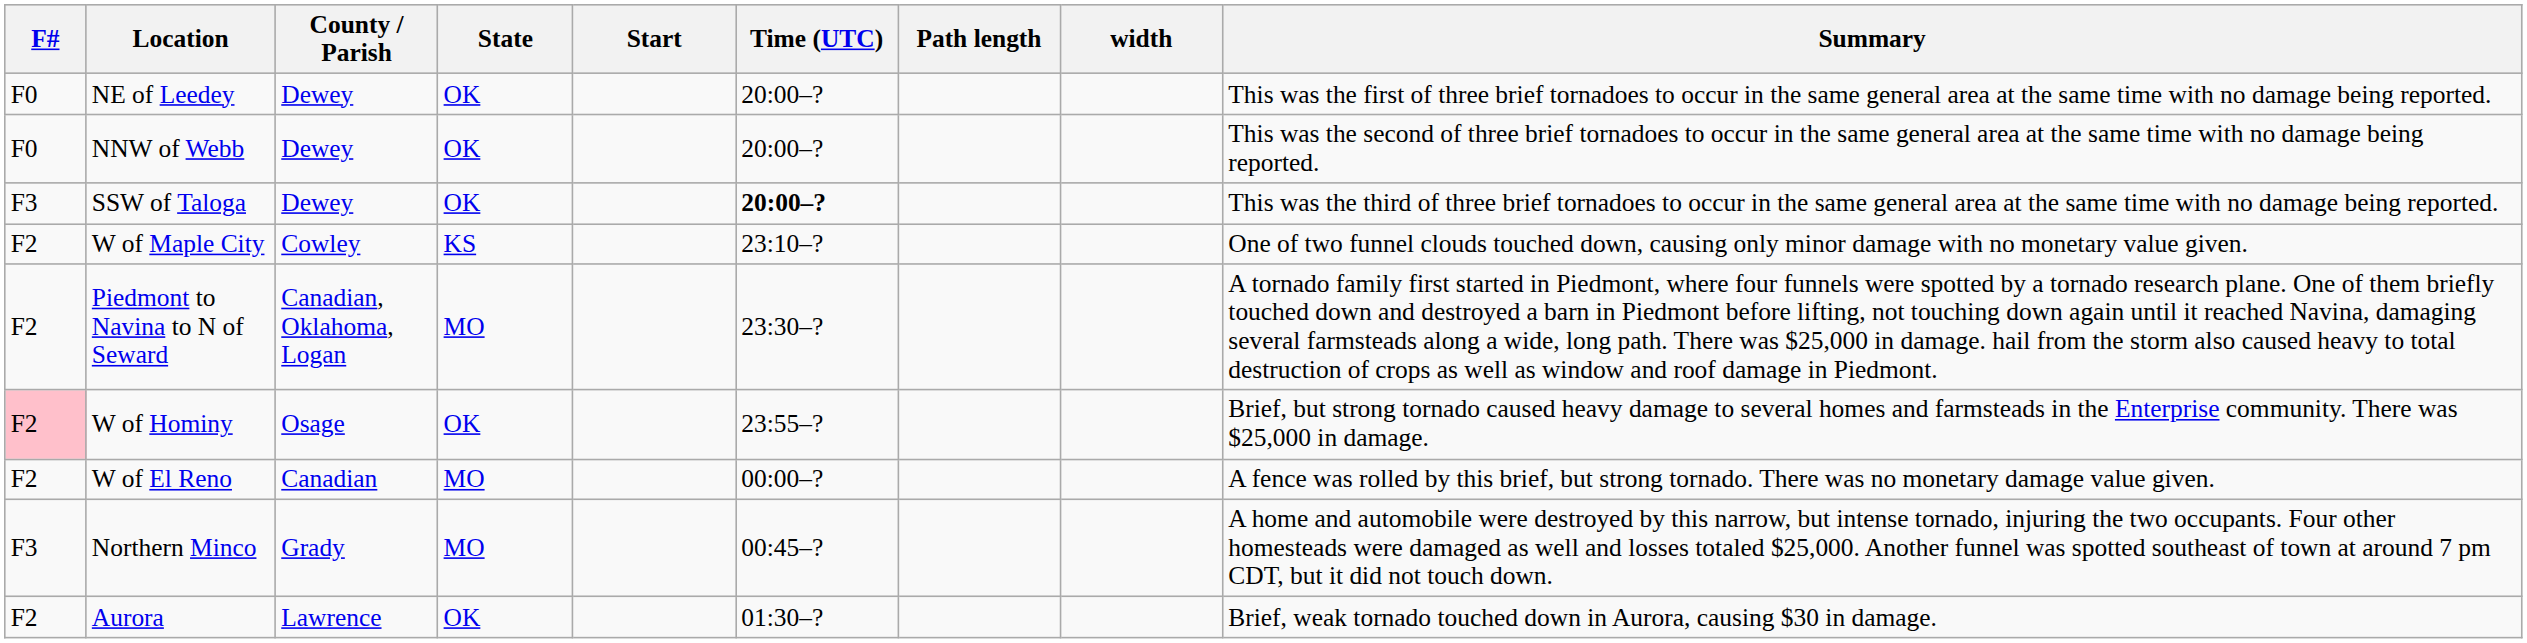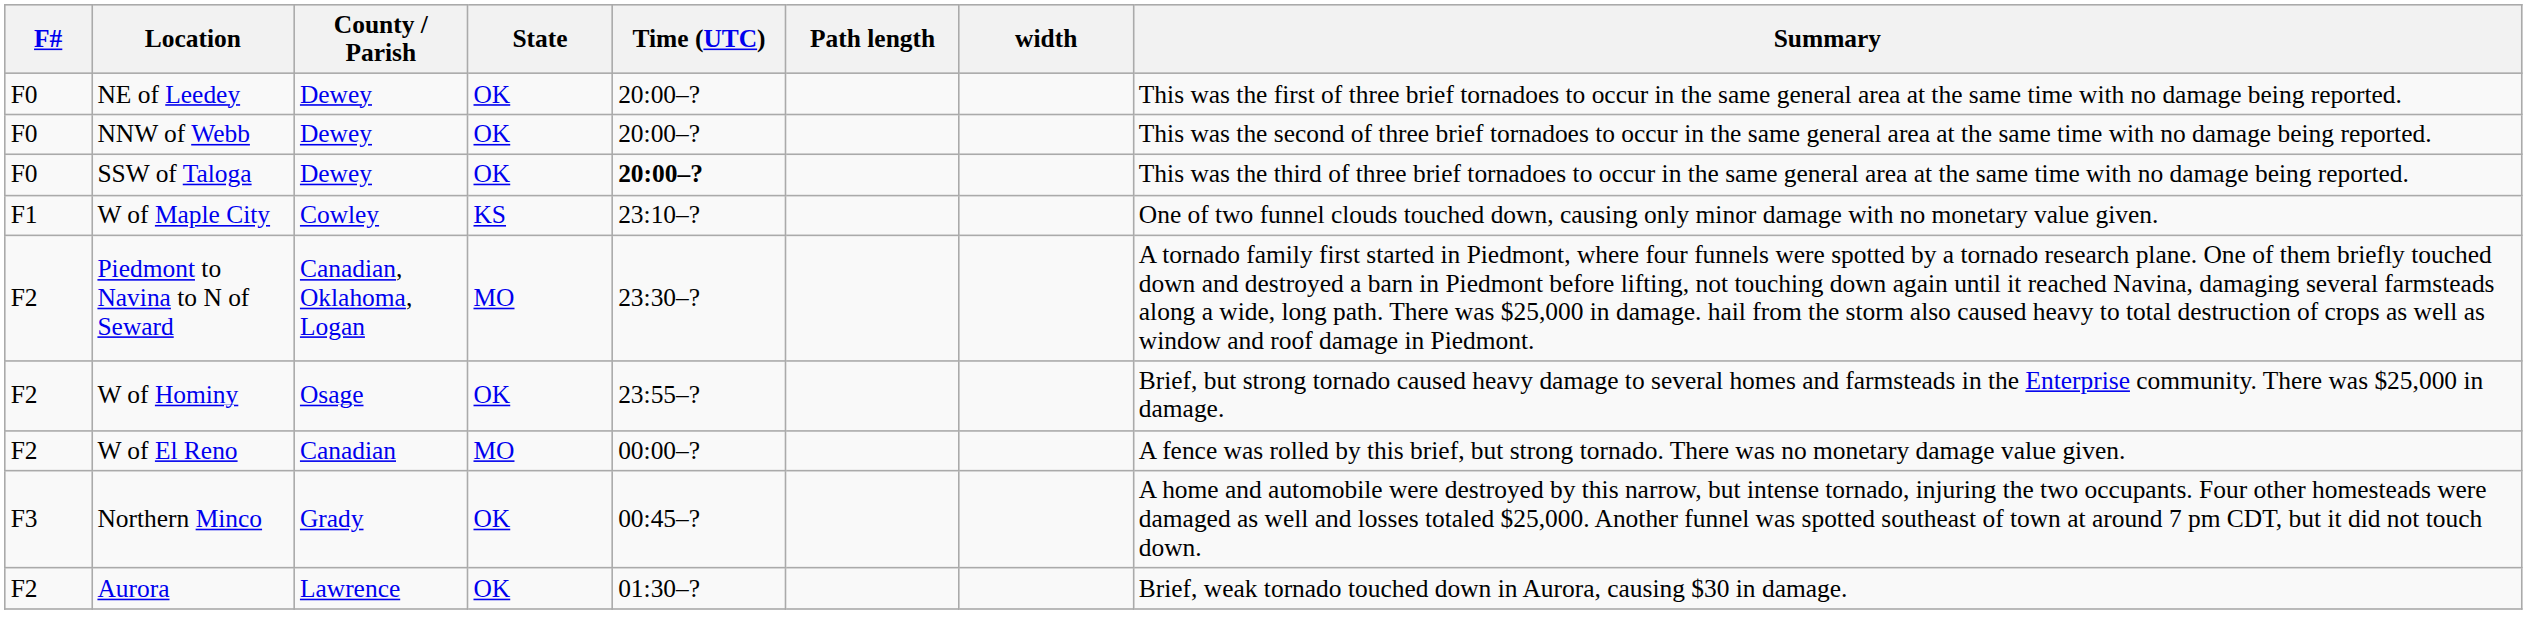- column: (654, 38)
(24, 202) F3 -> (24, 174) F0
(24, 243) F2 -> (24, 214) F1
(24, 424) pink background -> (24, 395) no background
(464, 547) MO -> (492, 519) OK
